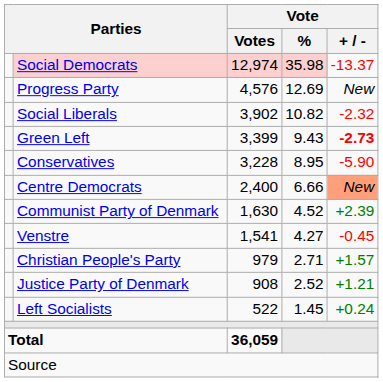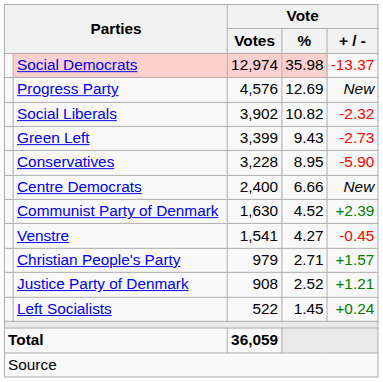(357, 138) bold -> (357, 138) normal
(359, 187) lightsalmon background -> (359, 187) no background
